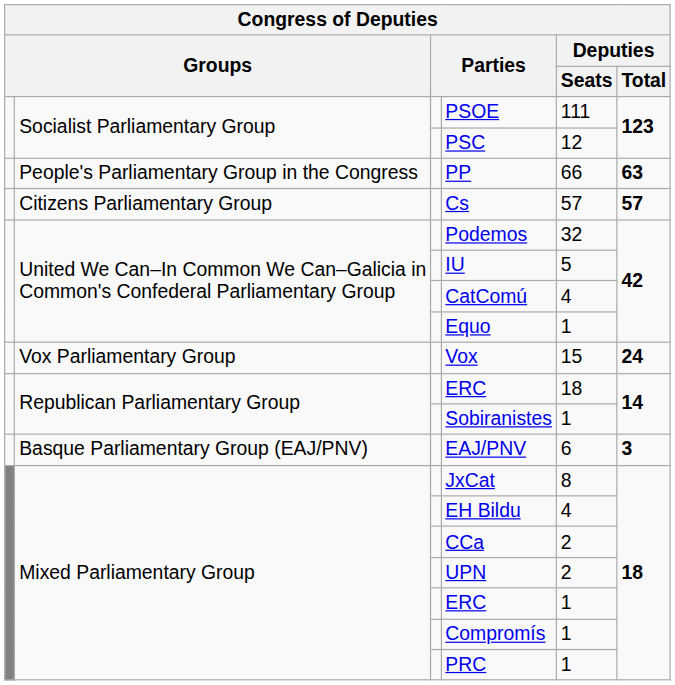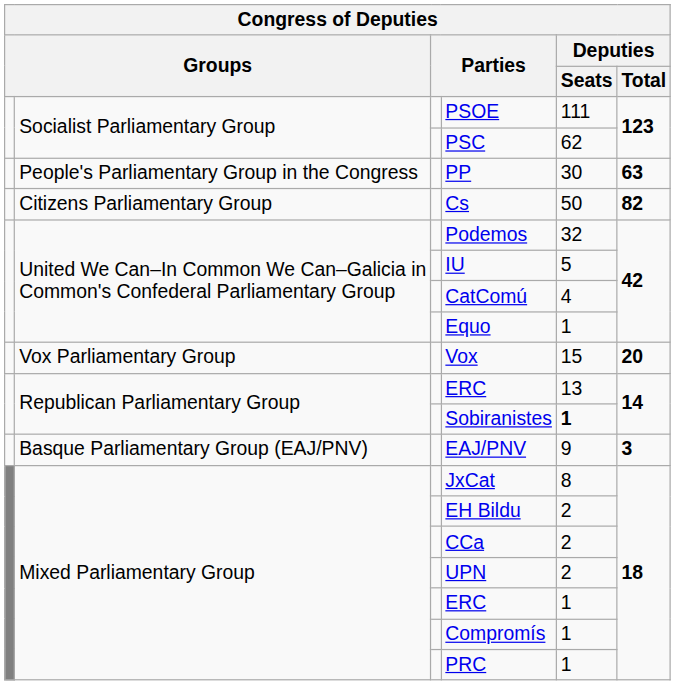(572, 142) 12 -> (572, 142) 62
(572, 173) 66 -> (572, 173) 30
(572, 204) 57 -> (572, 204) 50
(632, 204) 57 -> (632, 204) 82
(632, 357) 24 -> (632, 357) 20
(572, 388) 18 -> (572, 388) 13
(566, 419) normal -> (566, 419) bold
(566, 449) 6 -> (566, 449) 9
(566, 511) 4 -> (566, 511) 2
